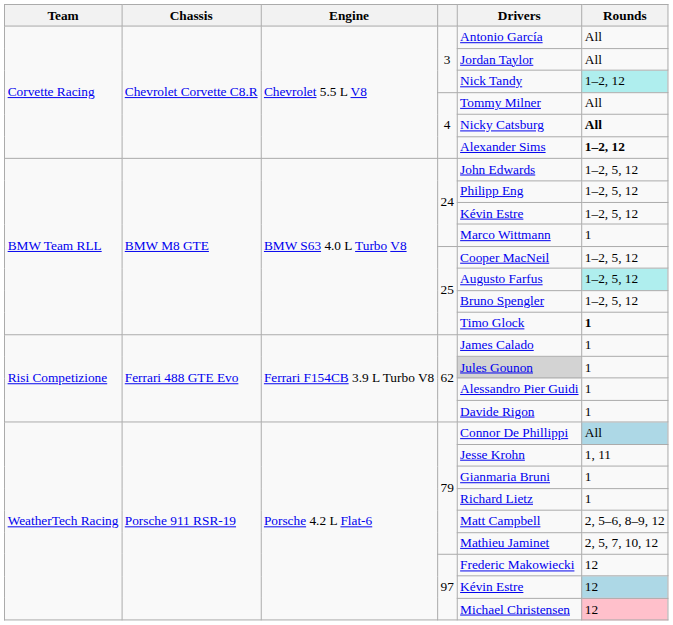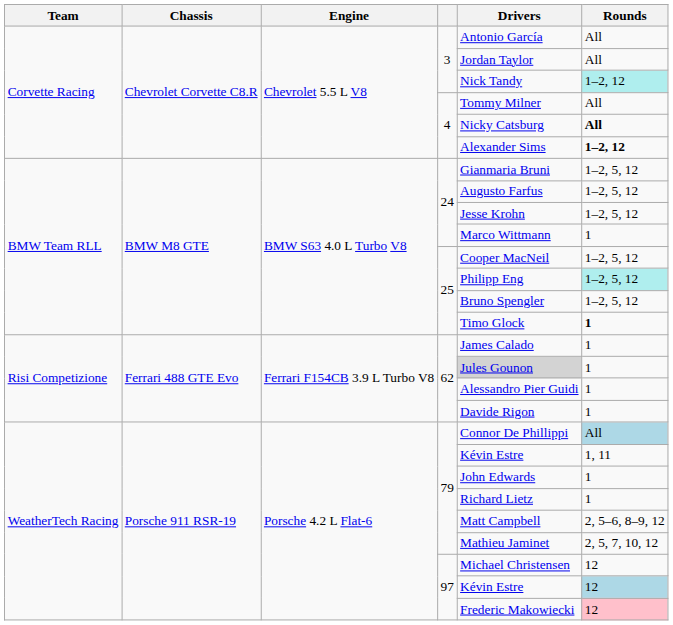(498, 169) John Edwards -> (505, 169) Gianmaria Bruni
(492, 190) Philipp Eng -> (501, 190) Augusto Farfus
(492, 212) Kévin Estre -> (492, 212) Jesse Krohn
(501, 278) Augusto Farfus -> (492, 278) Philipp Eng
(492, 454) Jesse Krohn -> (492, 454) Kévin Estre
(505, 476) Gianmaria Bruni -> (498, 476) John Edwards
(517, 564) Frederic Makowiecki -> (515, 564) Michael Christensen
(515, 608) Michael Christensen -> (517, 608) Frederic Makowiecki
